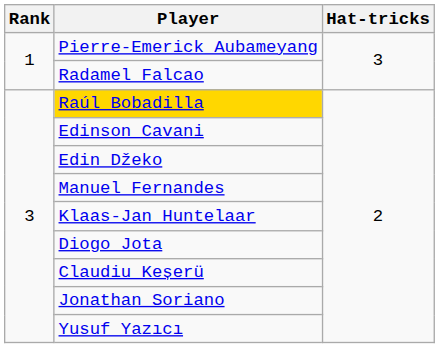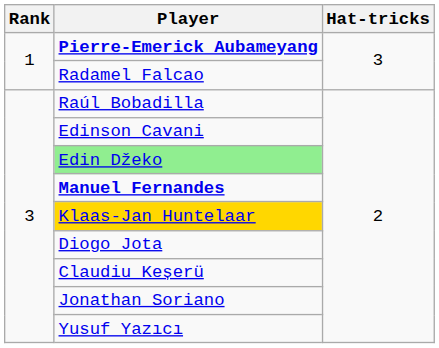(188, 47) normal -> (188, 47) bold
(131, 103) gold background -> (131, 103) no background
(110, 160) no background -> (110, 160) lightgreen background
(142, 188) normal -> (142, 188) bold
(157, 216) no background -> (157, 216) gold background
